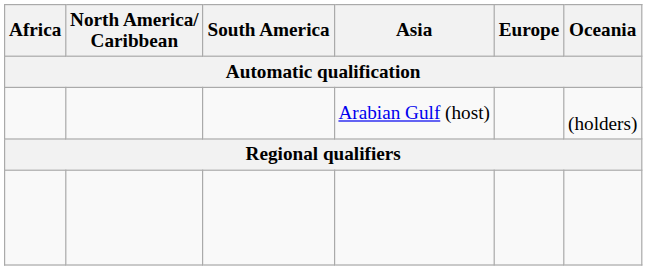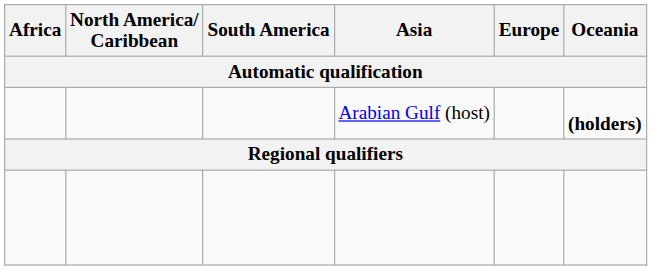(603, 123) normal -> (605, 123) bold
